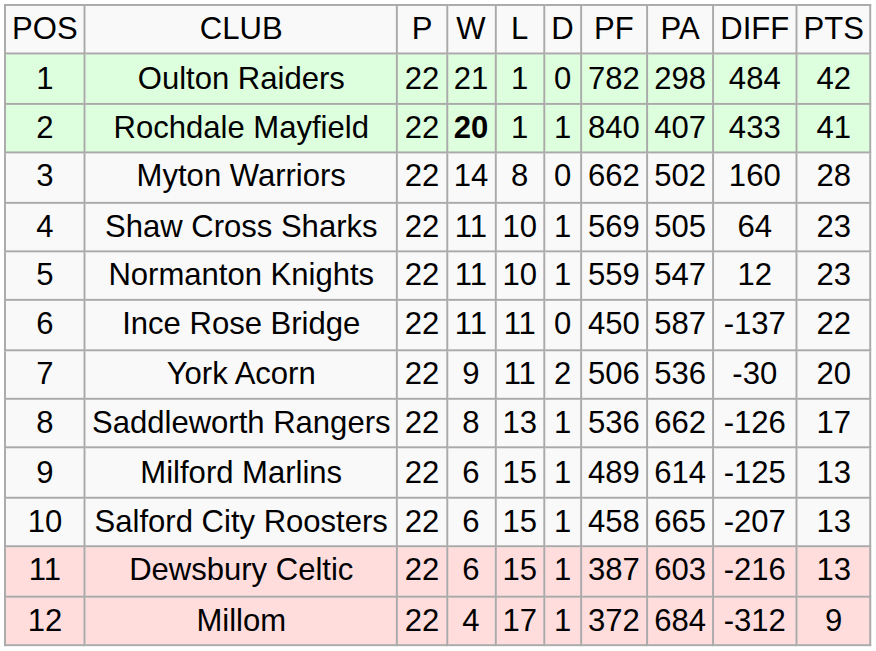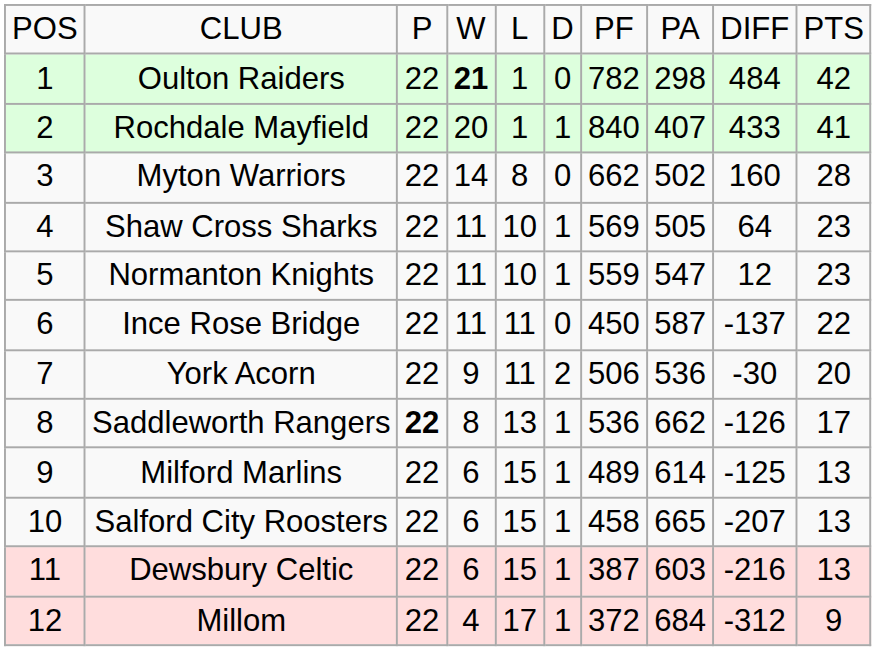(471, 78) normal -> (471, 78) bold
(471, 127) bold -> (471, 127) normal
(422, 422) normal -> (422, 422) bold
